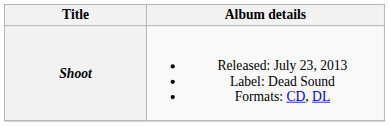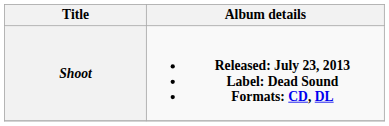(265, 81) normal -> (265, 81) bold
